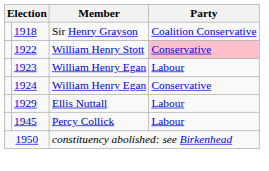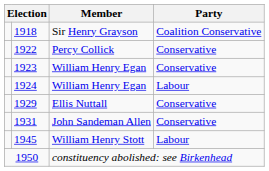(98, 49) William Henry Stott -> (83, 49) Percy Collick
(181, 49) pink background -> (186, 49) no background
(168, 67) Labour -> (186, 67) Conservative
(181, 85) Conservative -> (173, 85) Labour
(168, 103) Labour -> (186, 103) Conservative
+ row: (25, 121)
(83, 121) Percy Collick -> (98, 139) William Henry Stott
